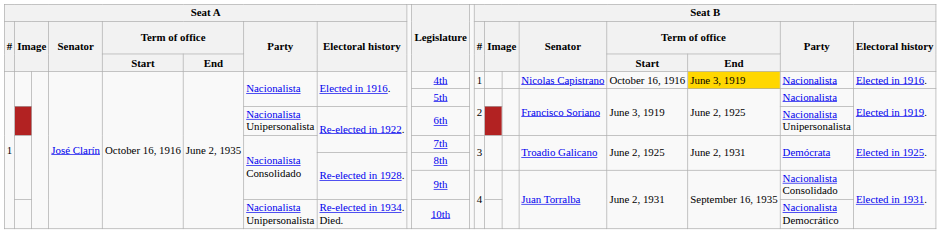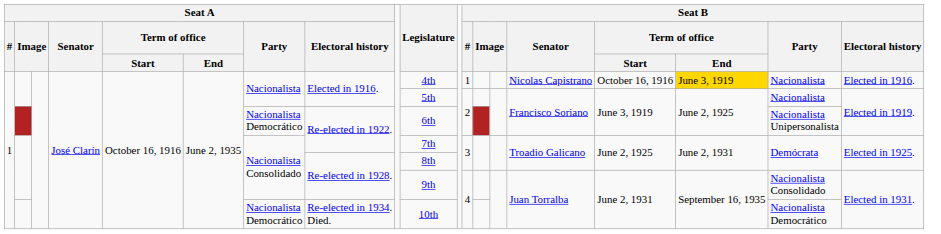(280, 120) Nacionalista Unipersonalista -> (274, 120) Nacionalista Democrático
(280, 214) Nacionalista Unipersonalista -> (274, 214) Nacionalista Democrático
